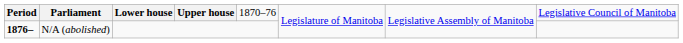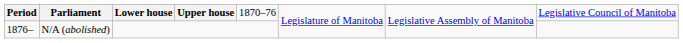(20, 29) bold -> (20, 29) normal
